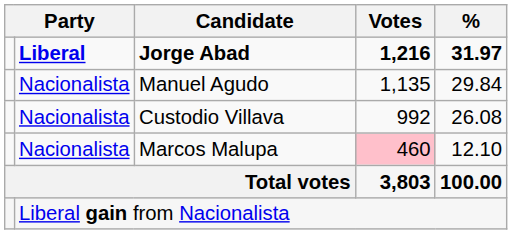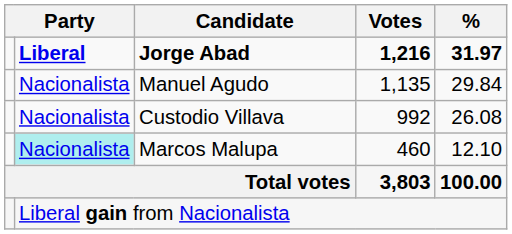(74, 149) no background -> (74, 149) paleturquoise background
(414, 149) pink background -> (414, 149) no background
